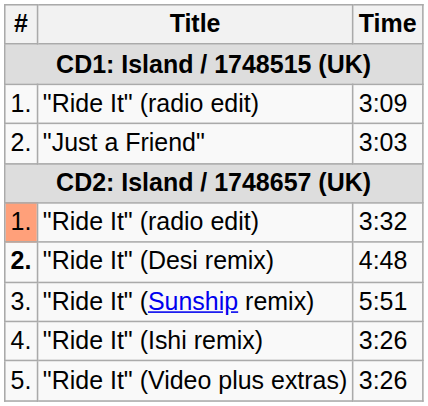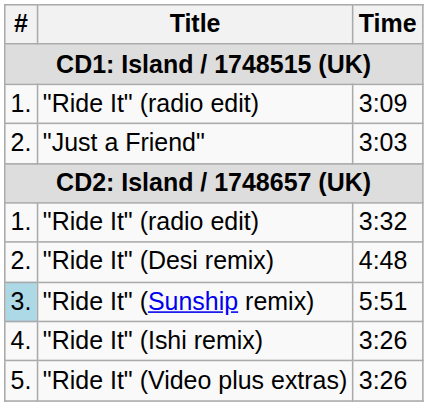(21, 222) lightsalmon background -> (21, 222) no background
(21, 261) bold -> (21, 261) normal
(21, 301) no background -> (21, 301) lightblue background
